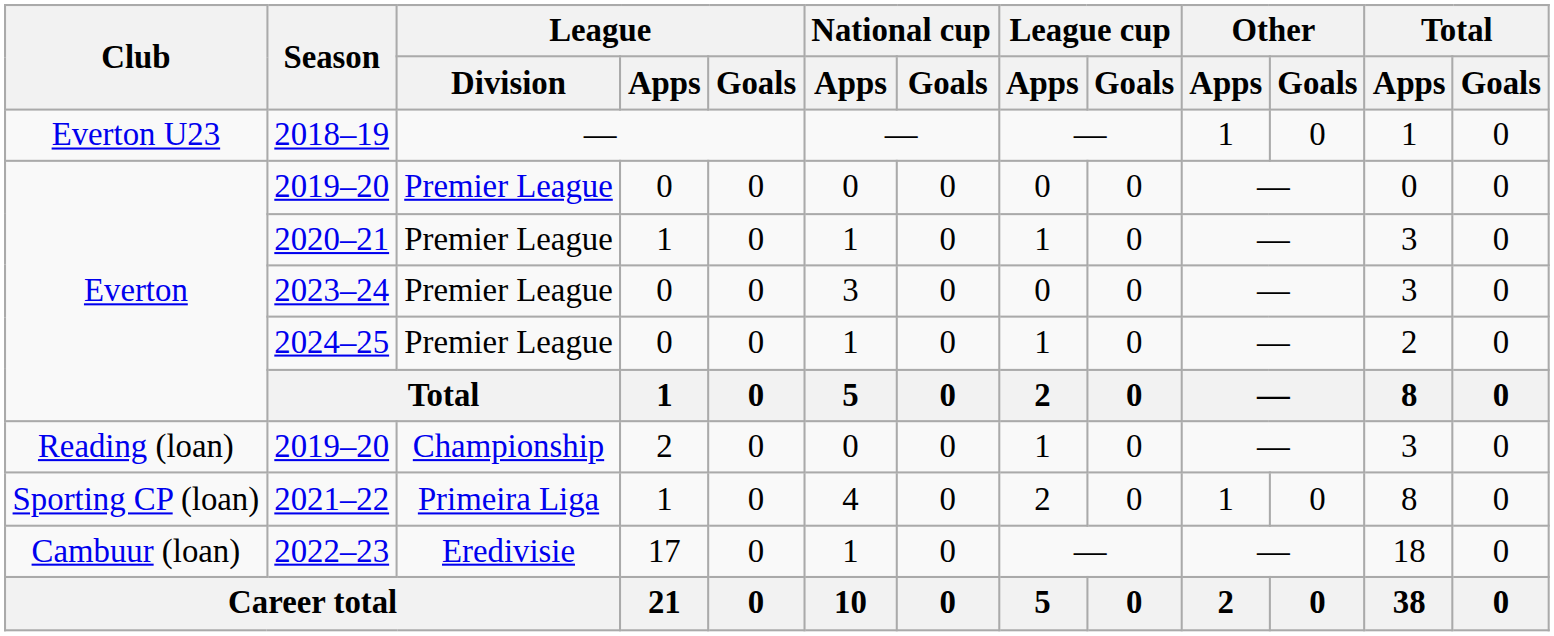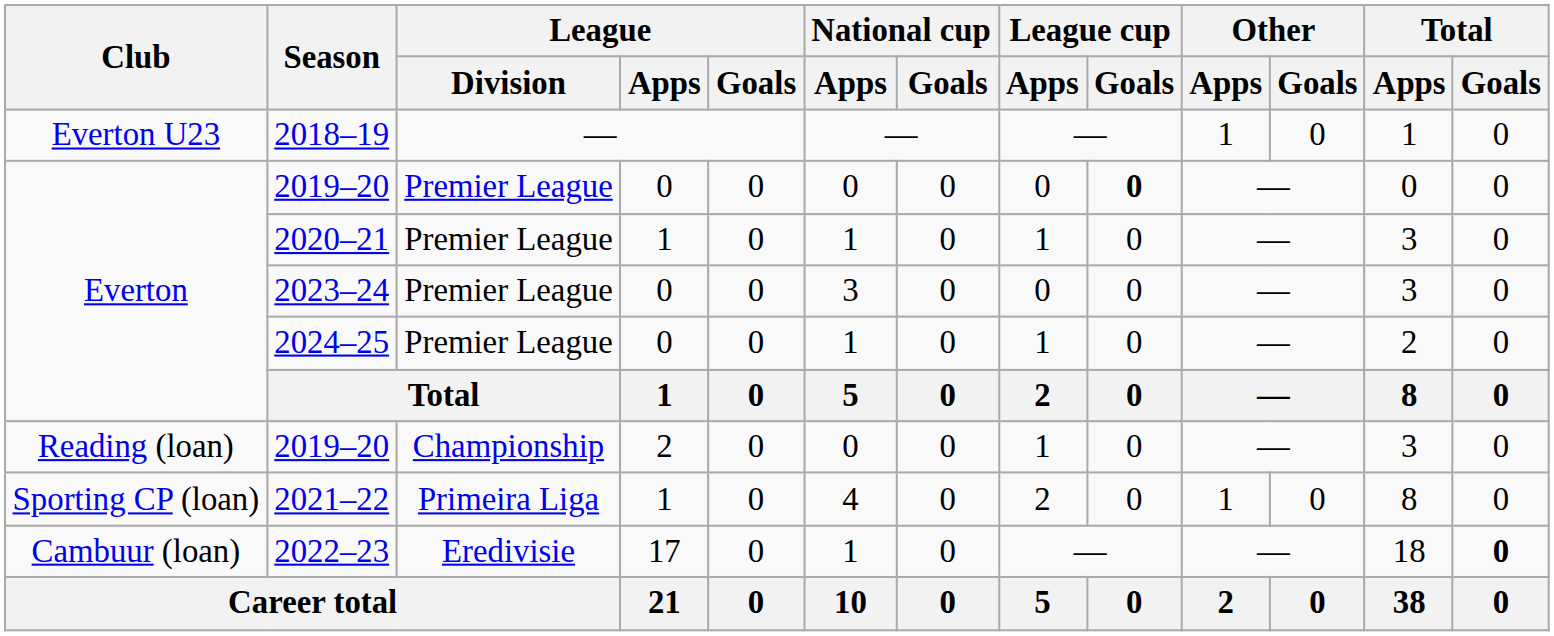(1134, 186) normal -> (1134, 186) bold
(1501, 550) normal -> (1501, 550) bold
